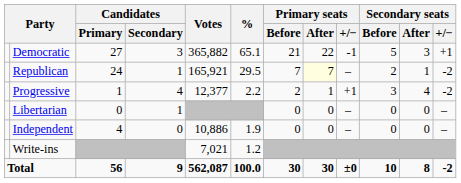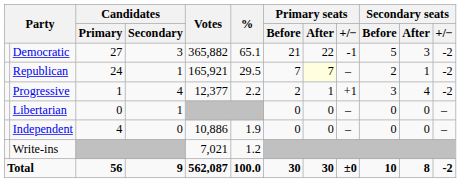(446, 52) +1 -> (448, 52) -2
